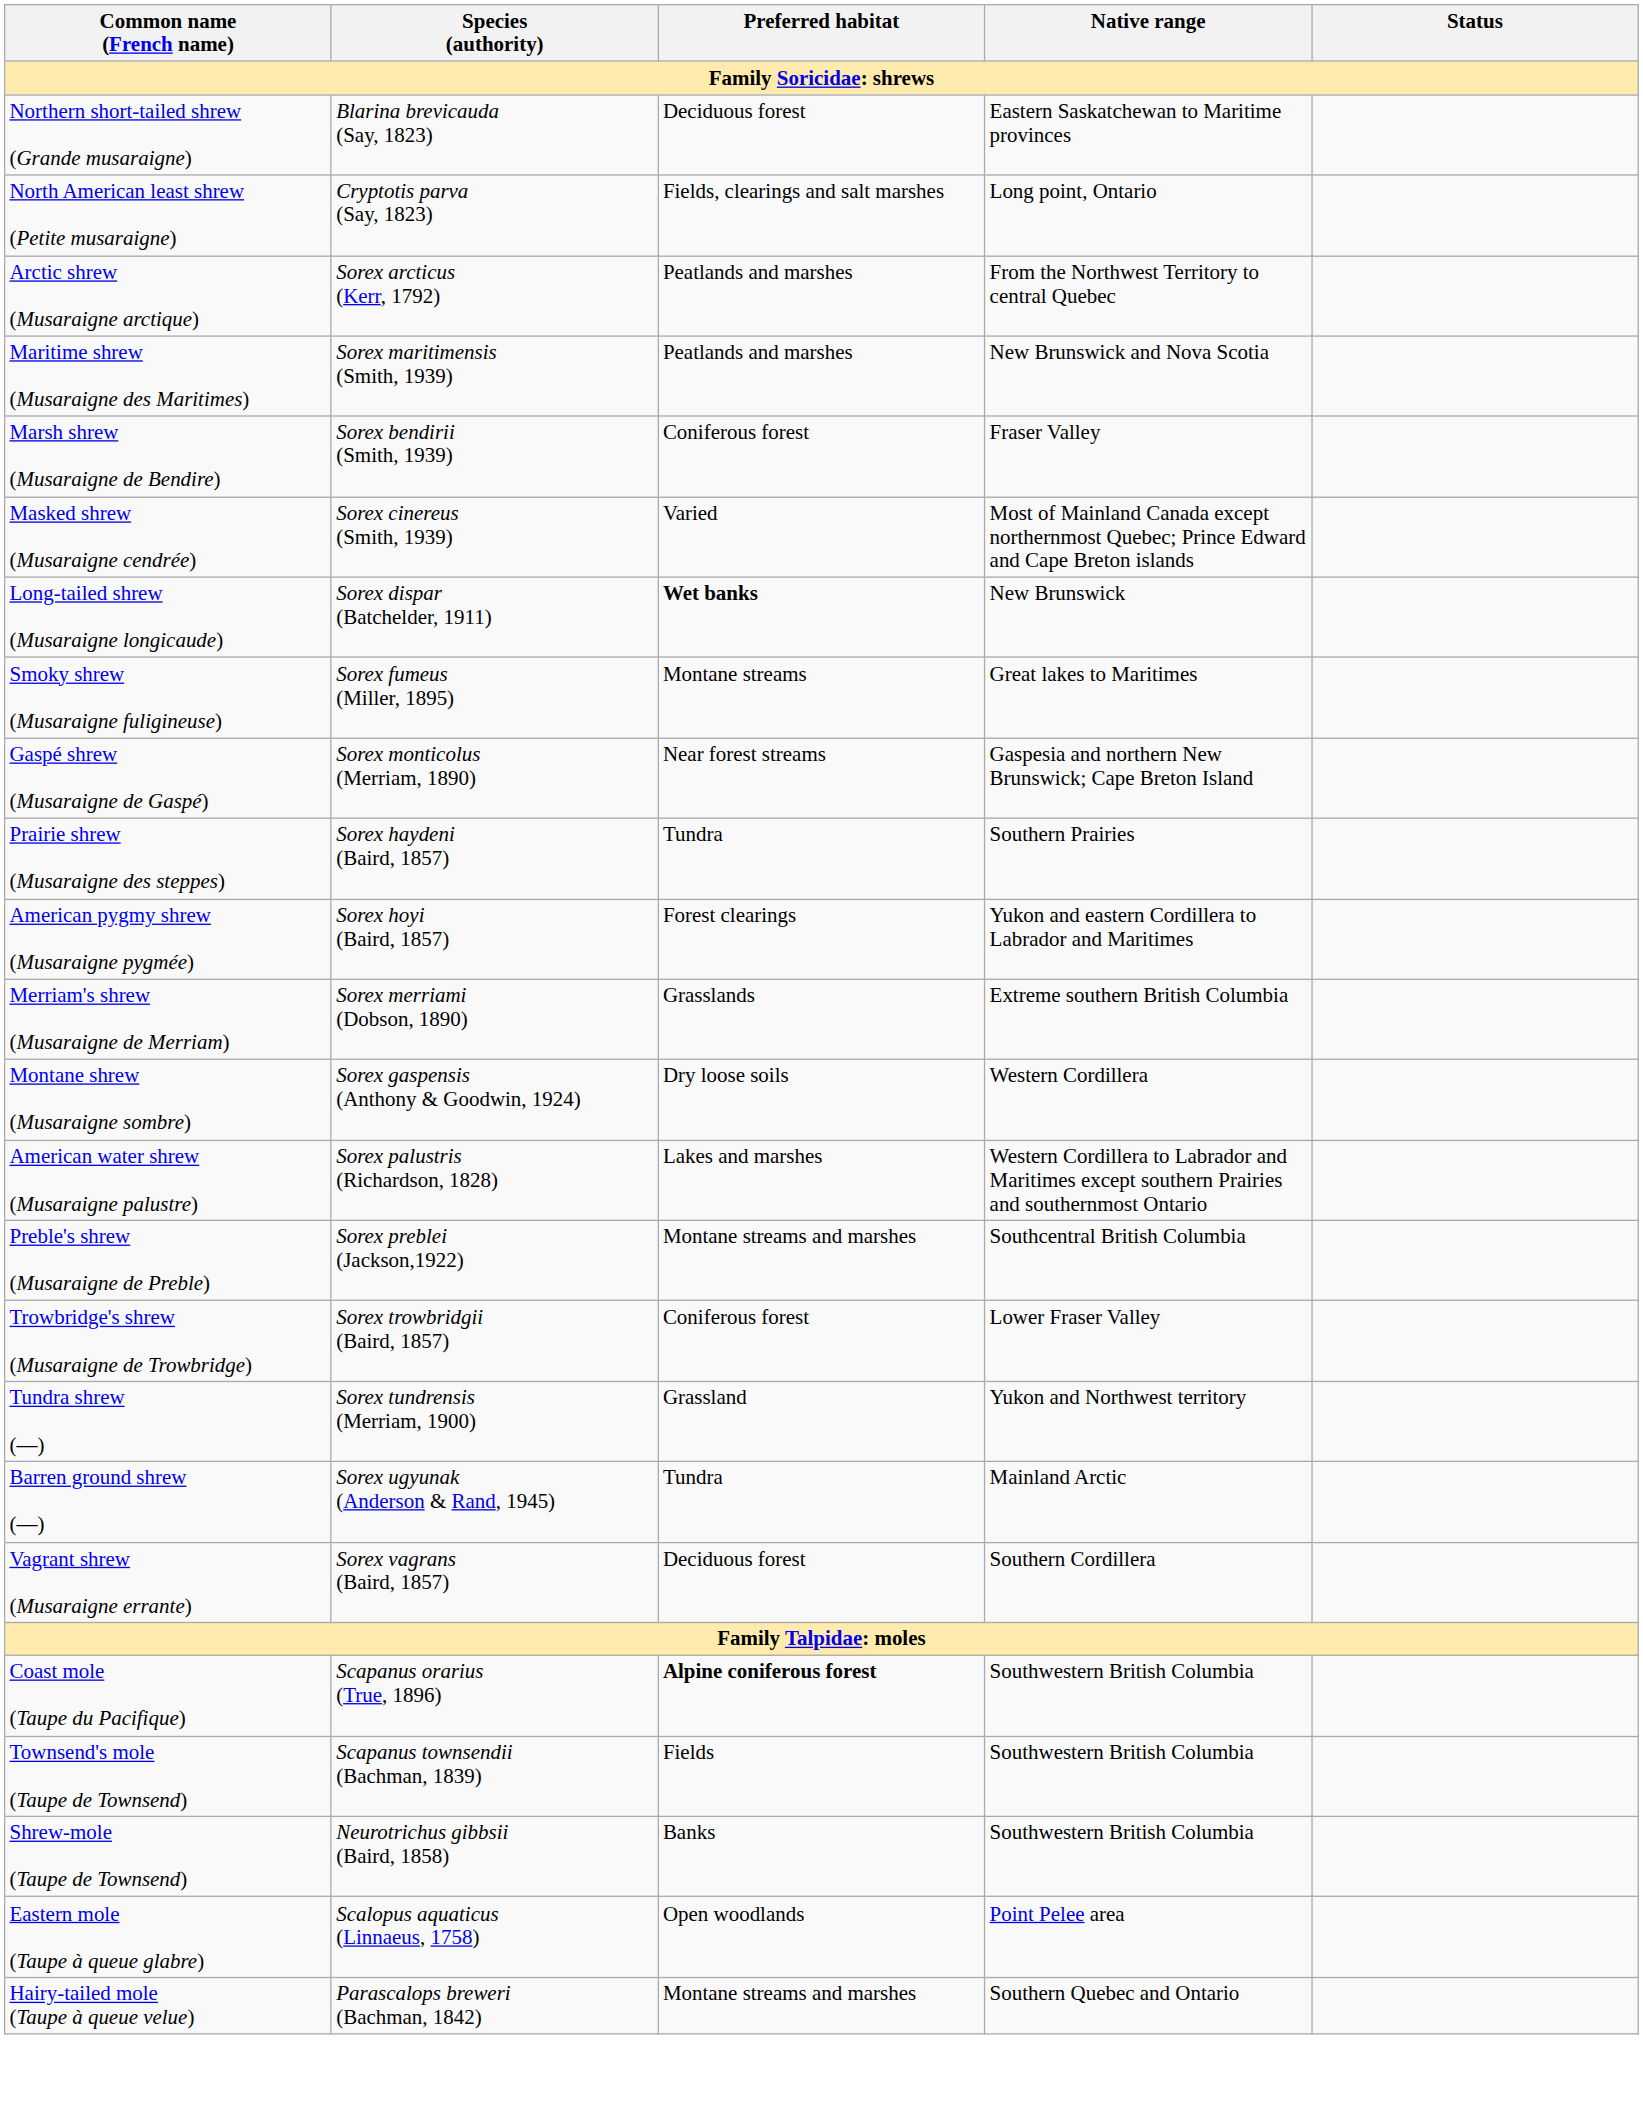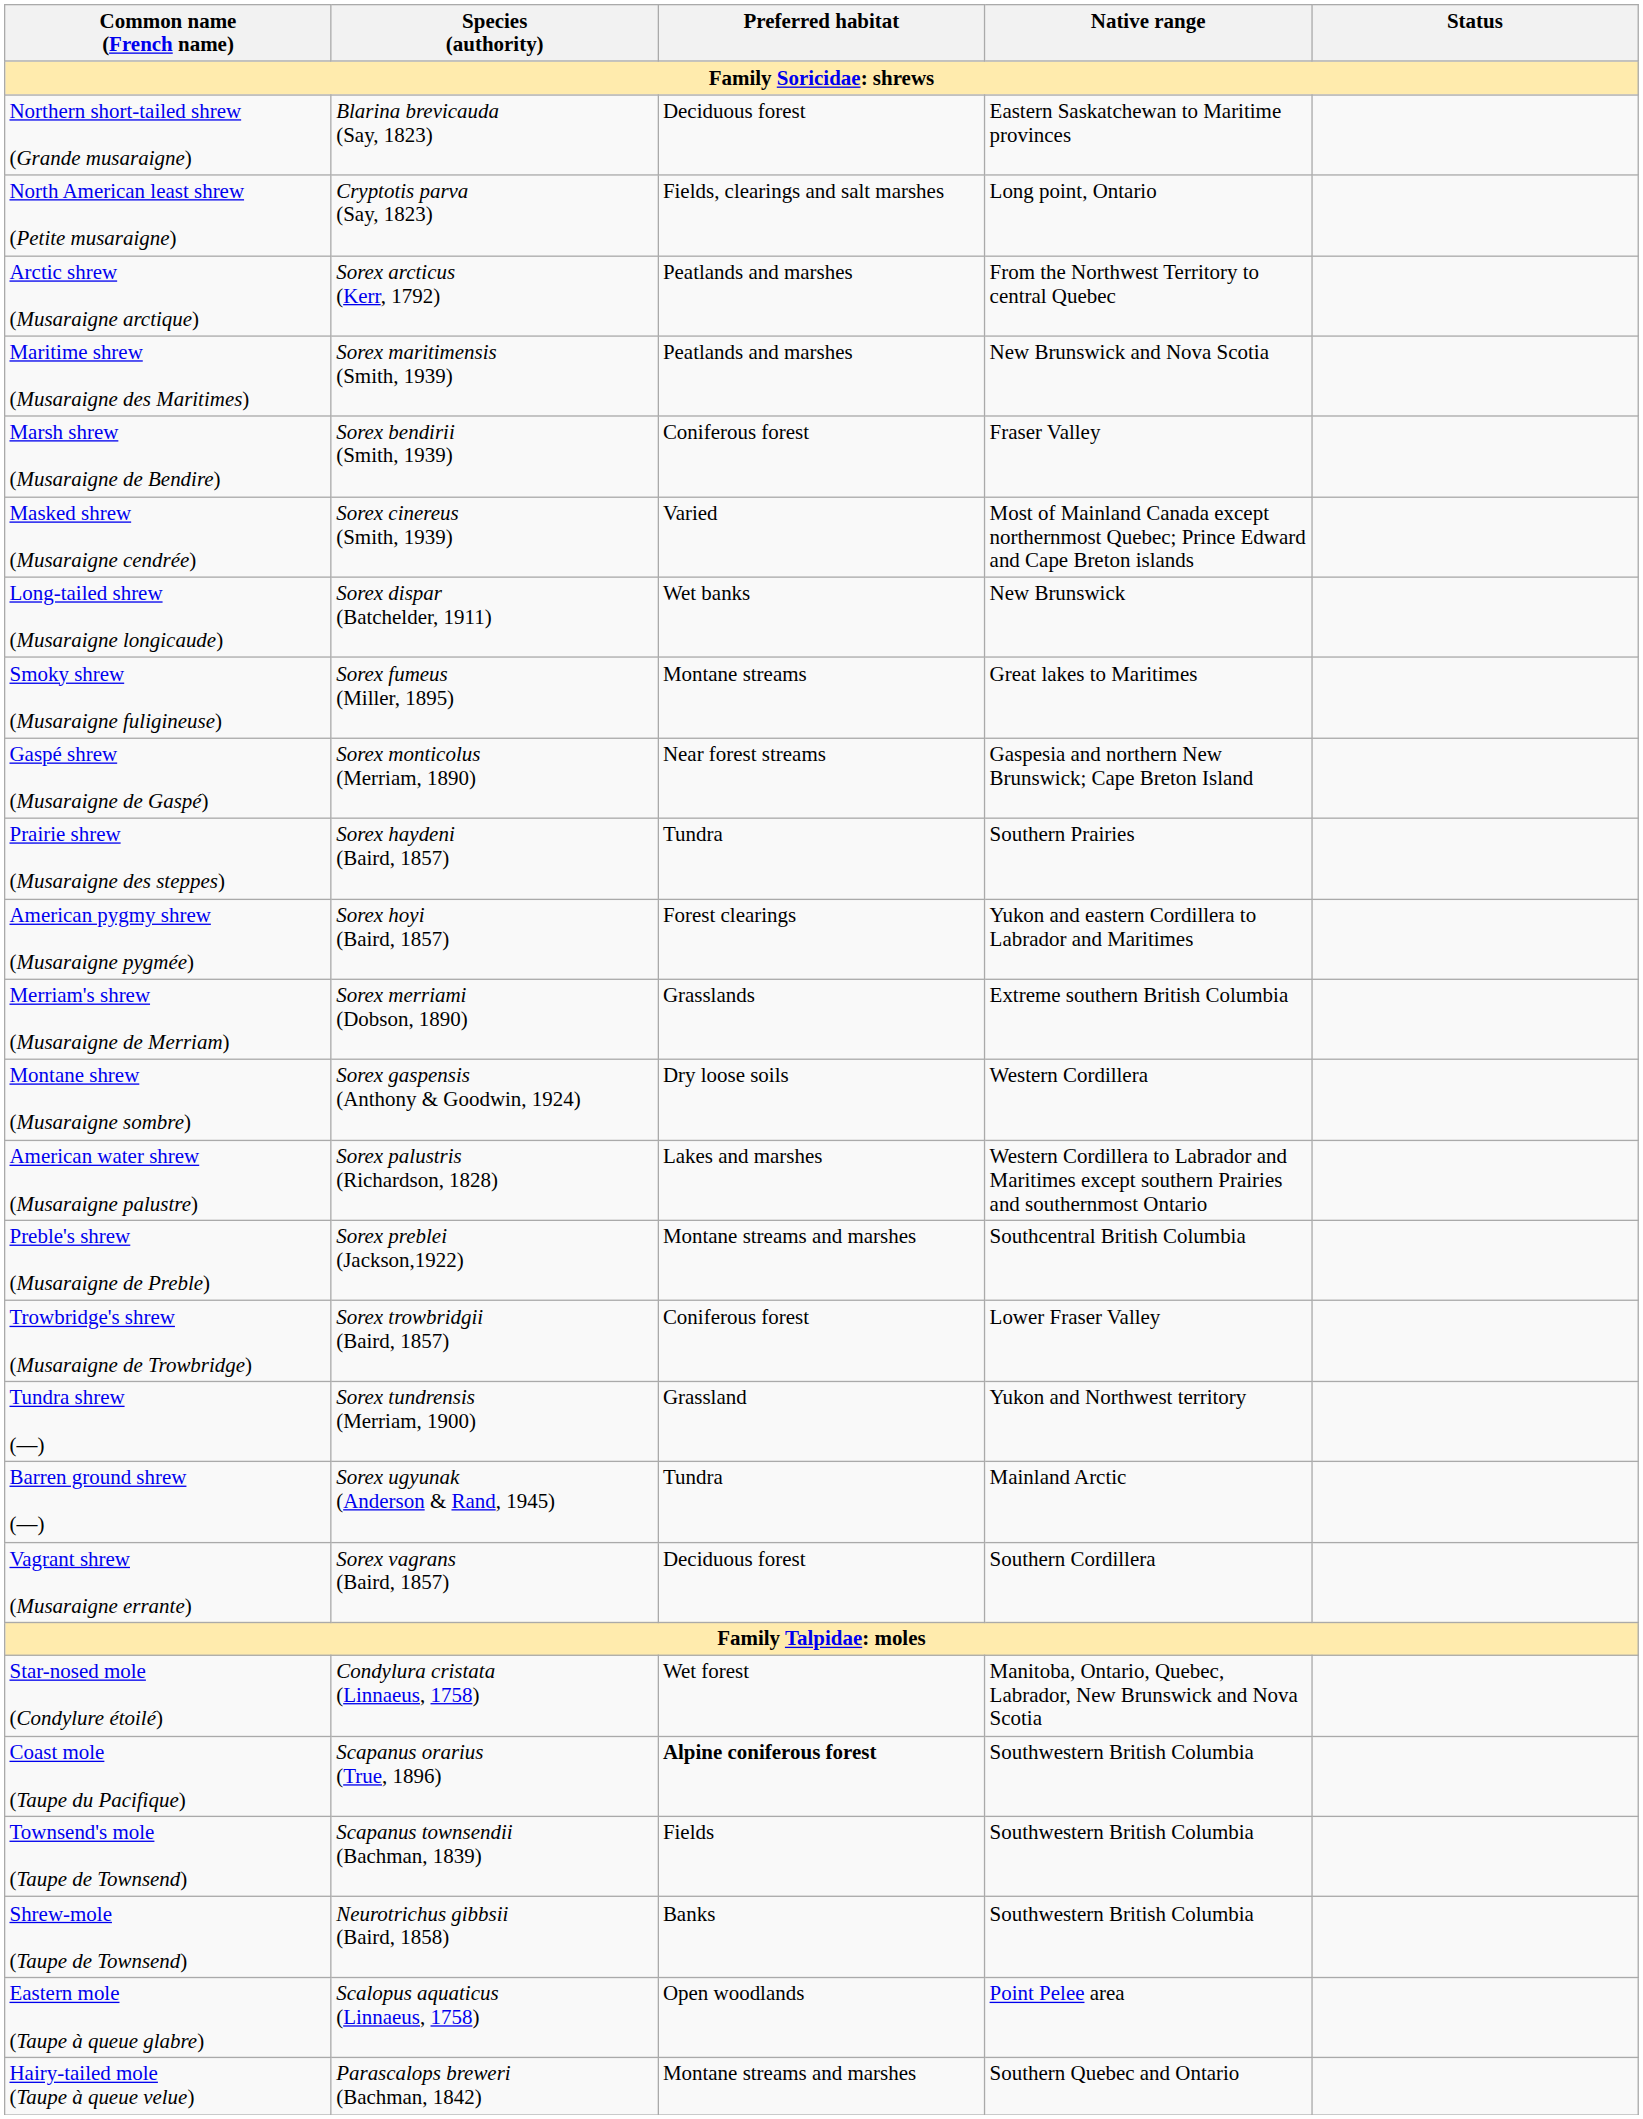(710, 593) bold -> (707, 593) normal
+ row: (86, 1695)
